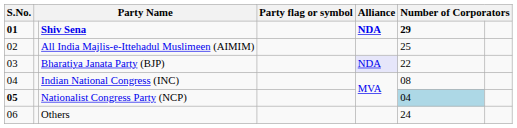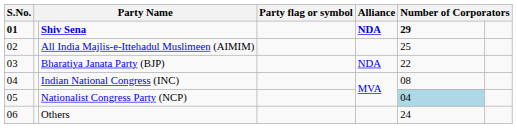(369, 64) lavender background -> (369, 64) no background
(12, 98) bold -> (12, 98) normal
